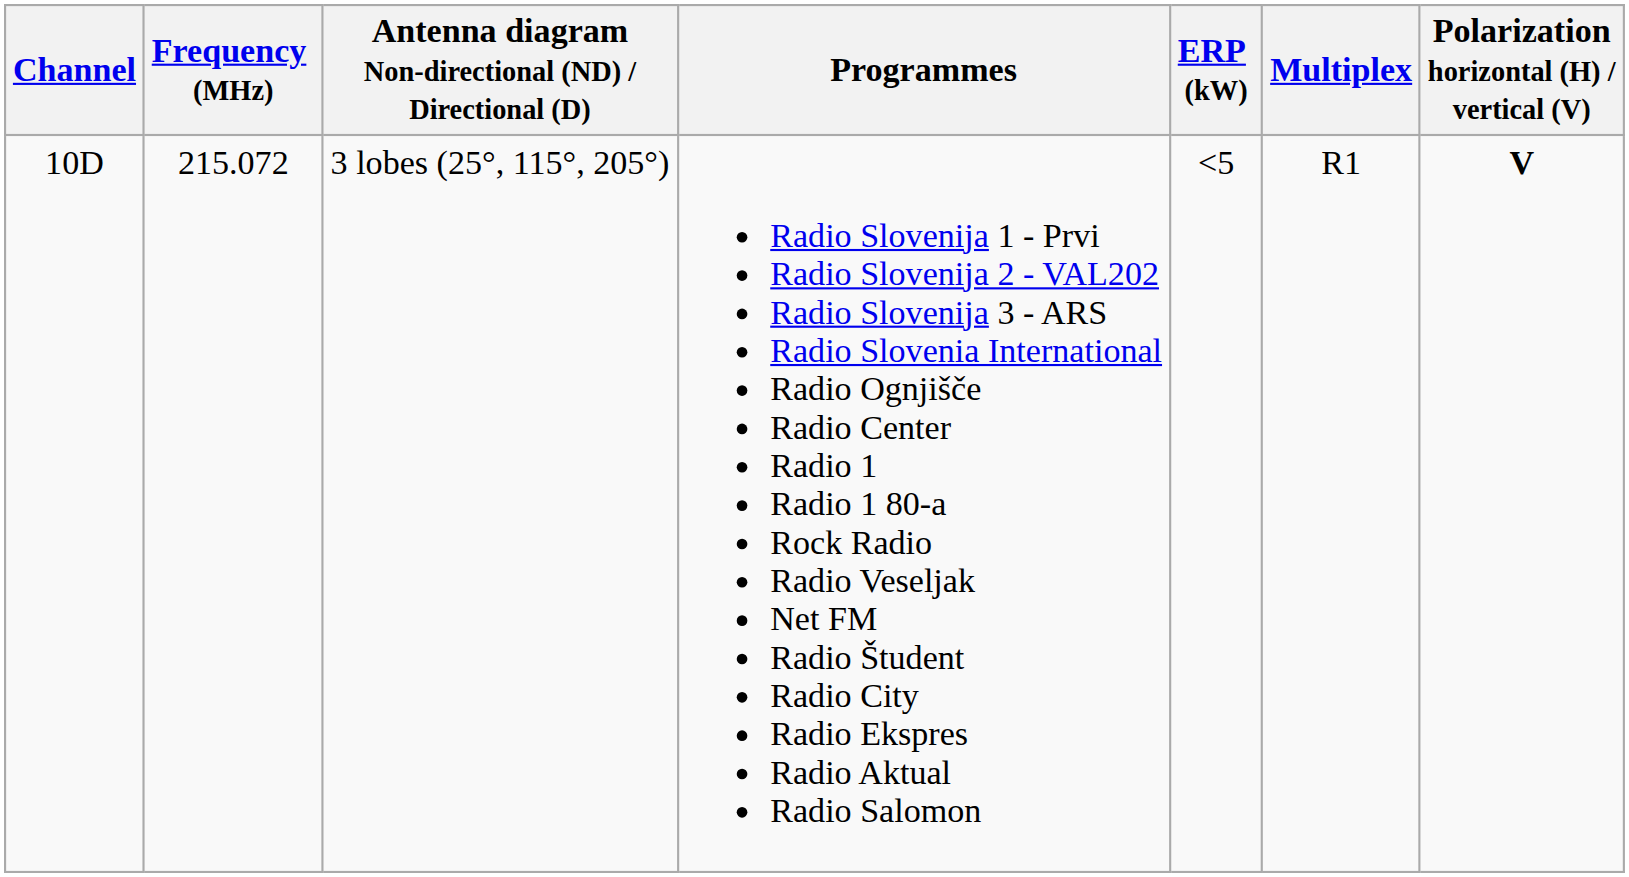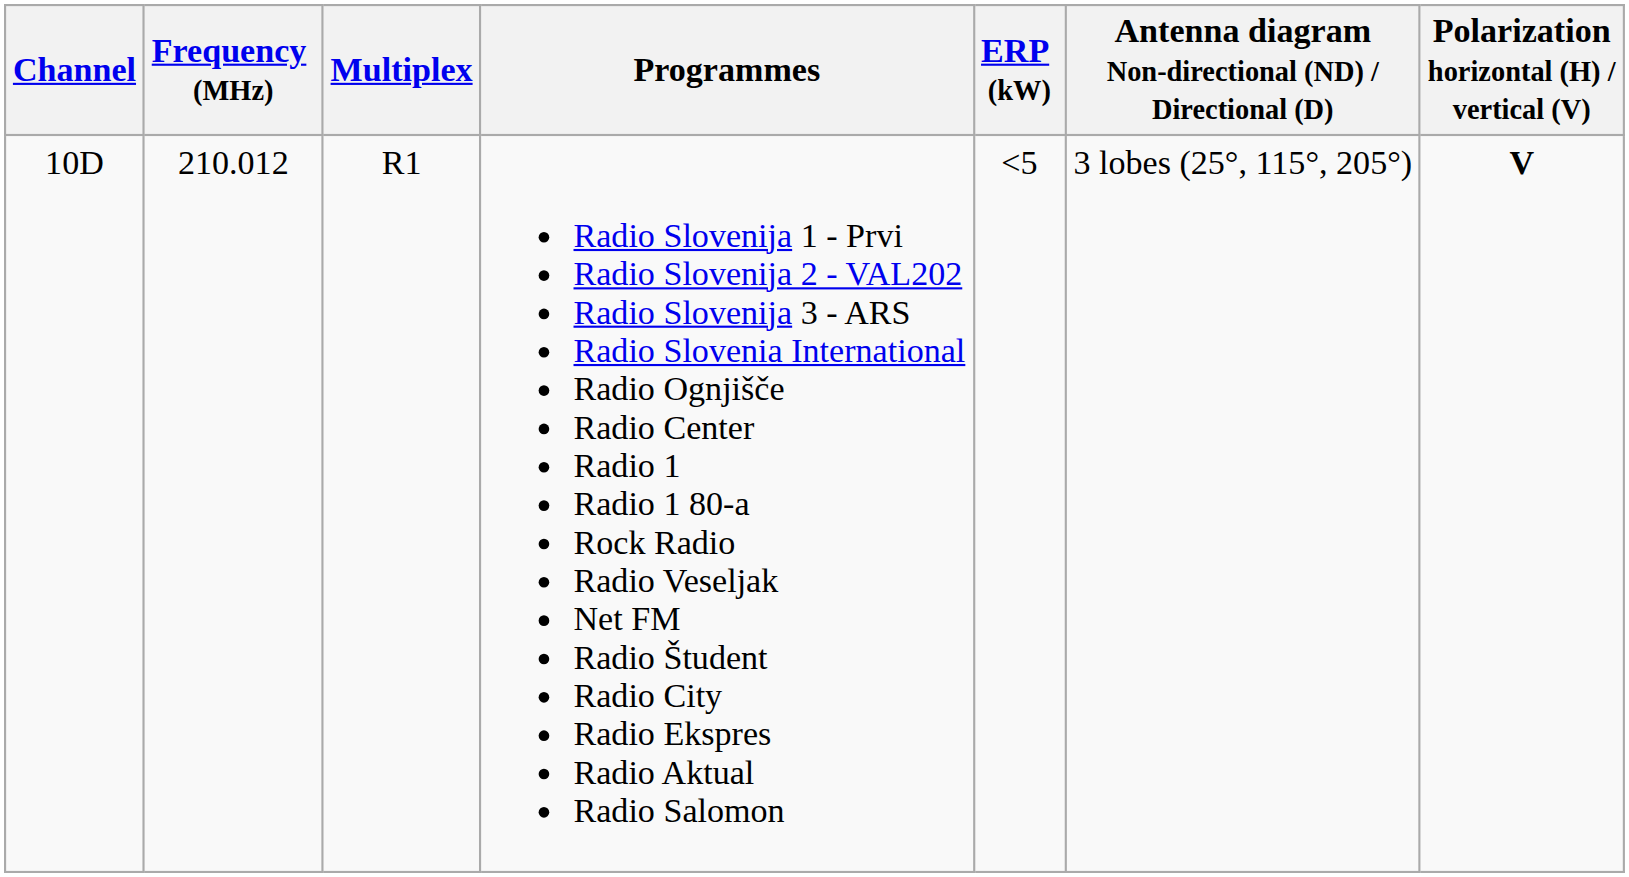columns swapped: (1341, 69) <-> (500, 69)
(233, 162) 215.072 -> (233, 162) 210.012
